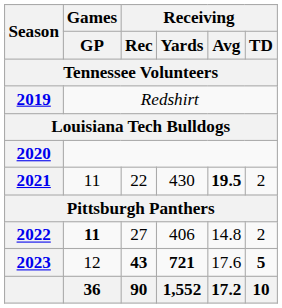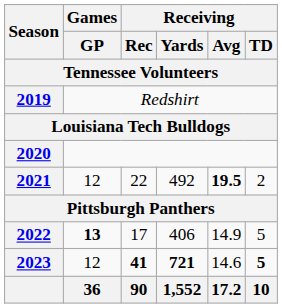(92, 180) 11 -> (92, 180) 12
(182, 180) 430 -> (182, 180) 492
(92, 235) 11 -> (92, 235) 13
(139, 235) 27 -> (139, 235) 17
(226, 235) 14.8 -> (226, 235) 14.9
(261, 235) 2 -> (261, 235) 5
(139, 262) 43 -> (139, 262) 41
(226, 262) 17.6 -> (226, 262) 14.6
